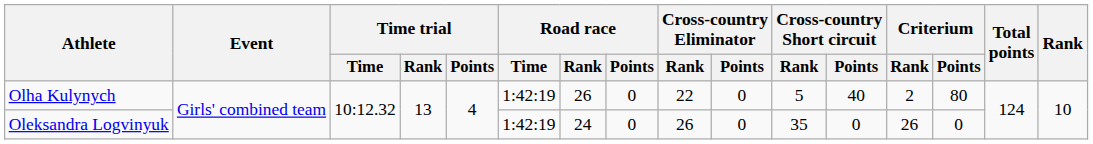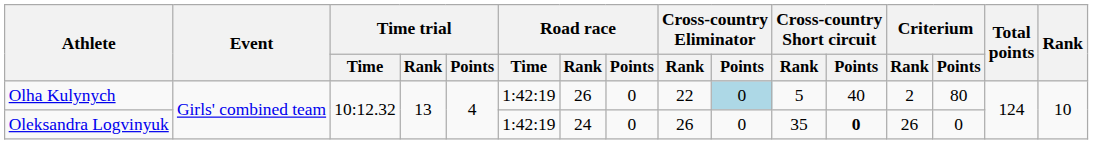(742, 95) no background -> (742, 95) lightblue background
(856, 124) normal -> (856, 124) bold
